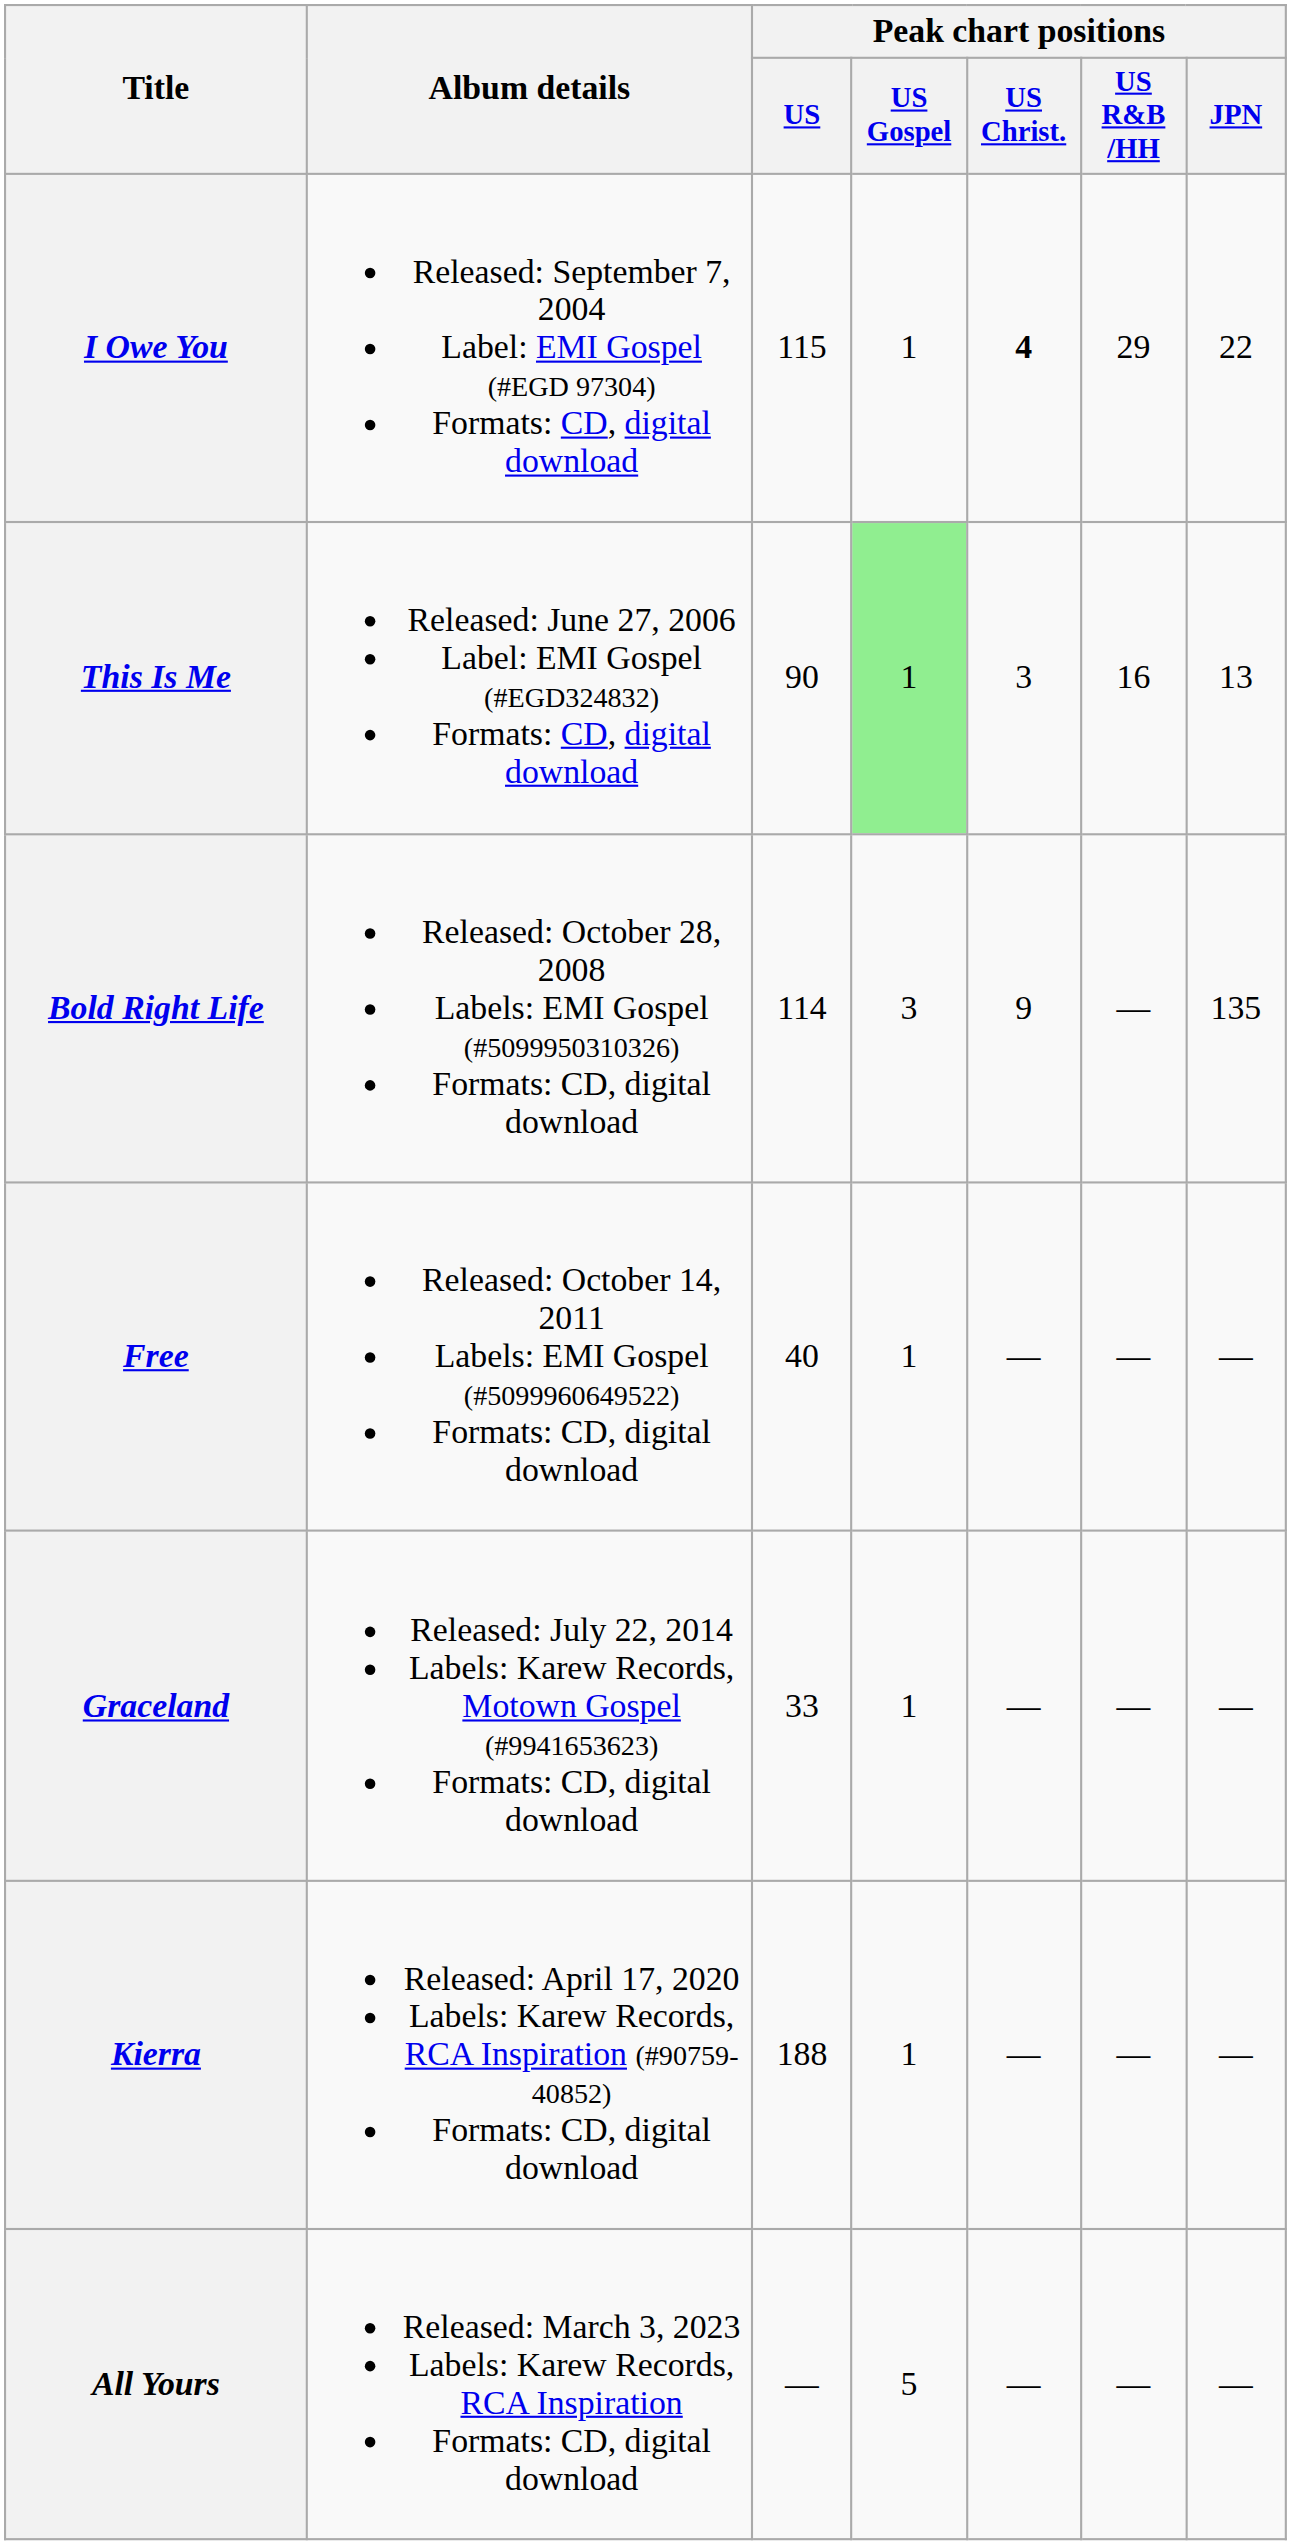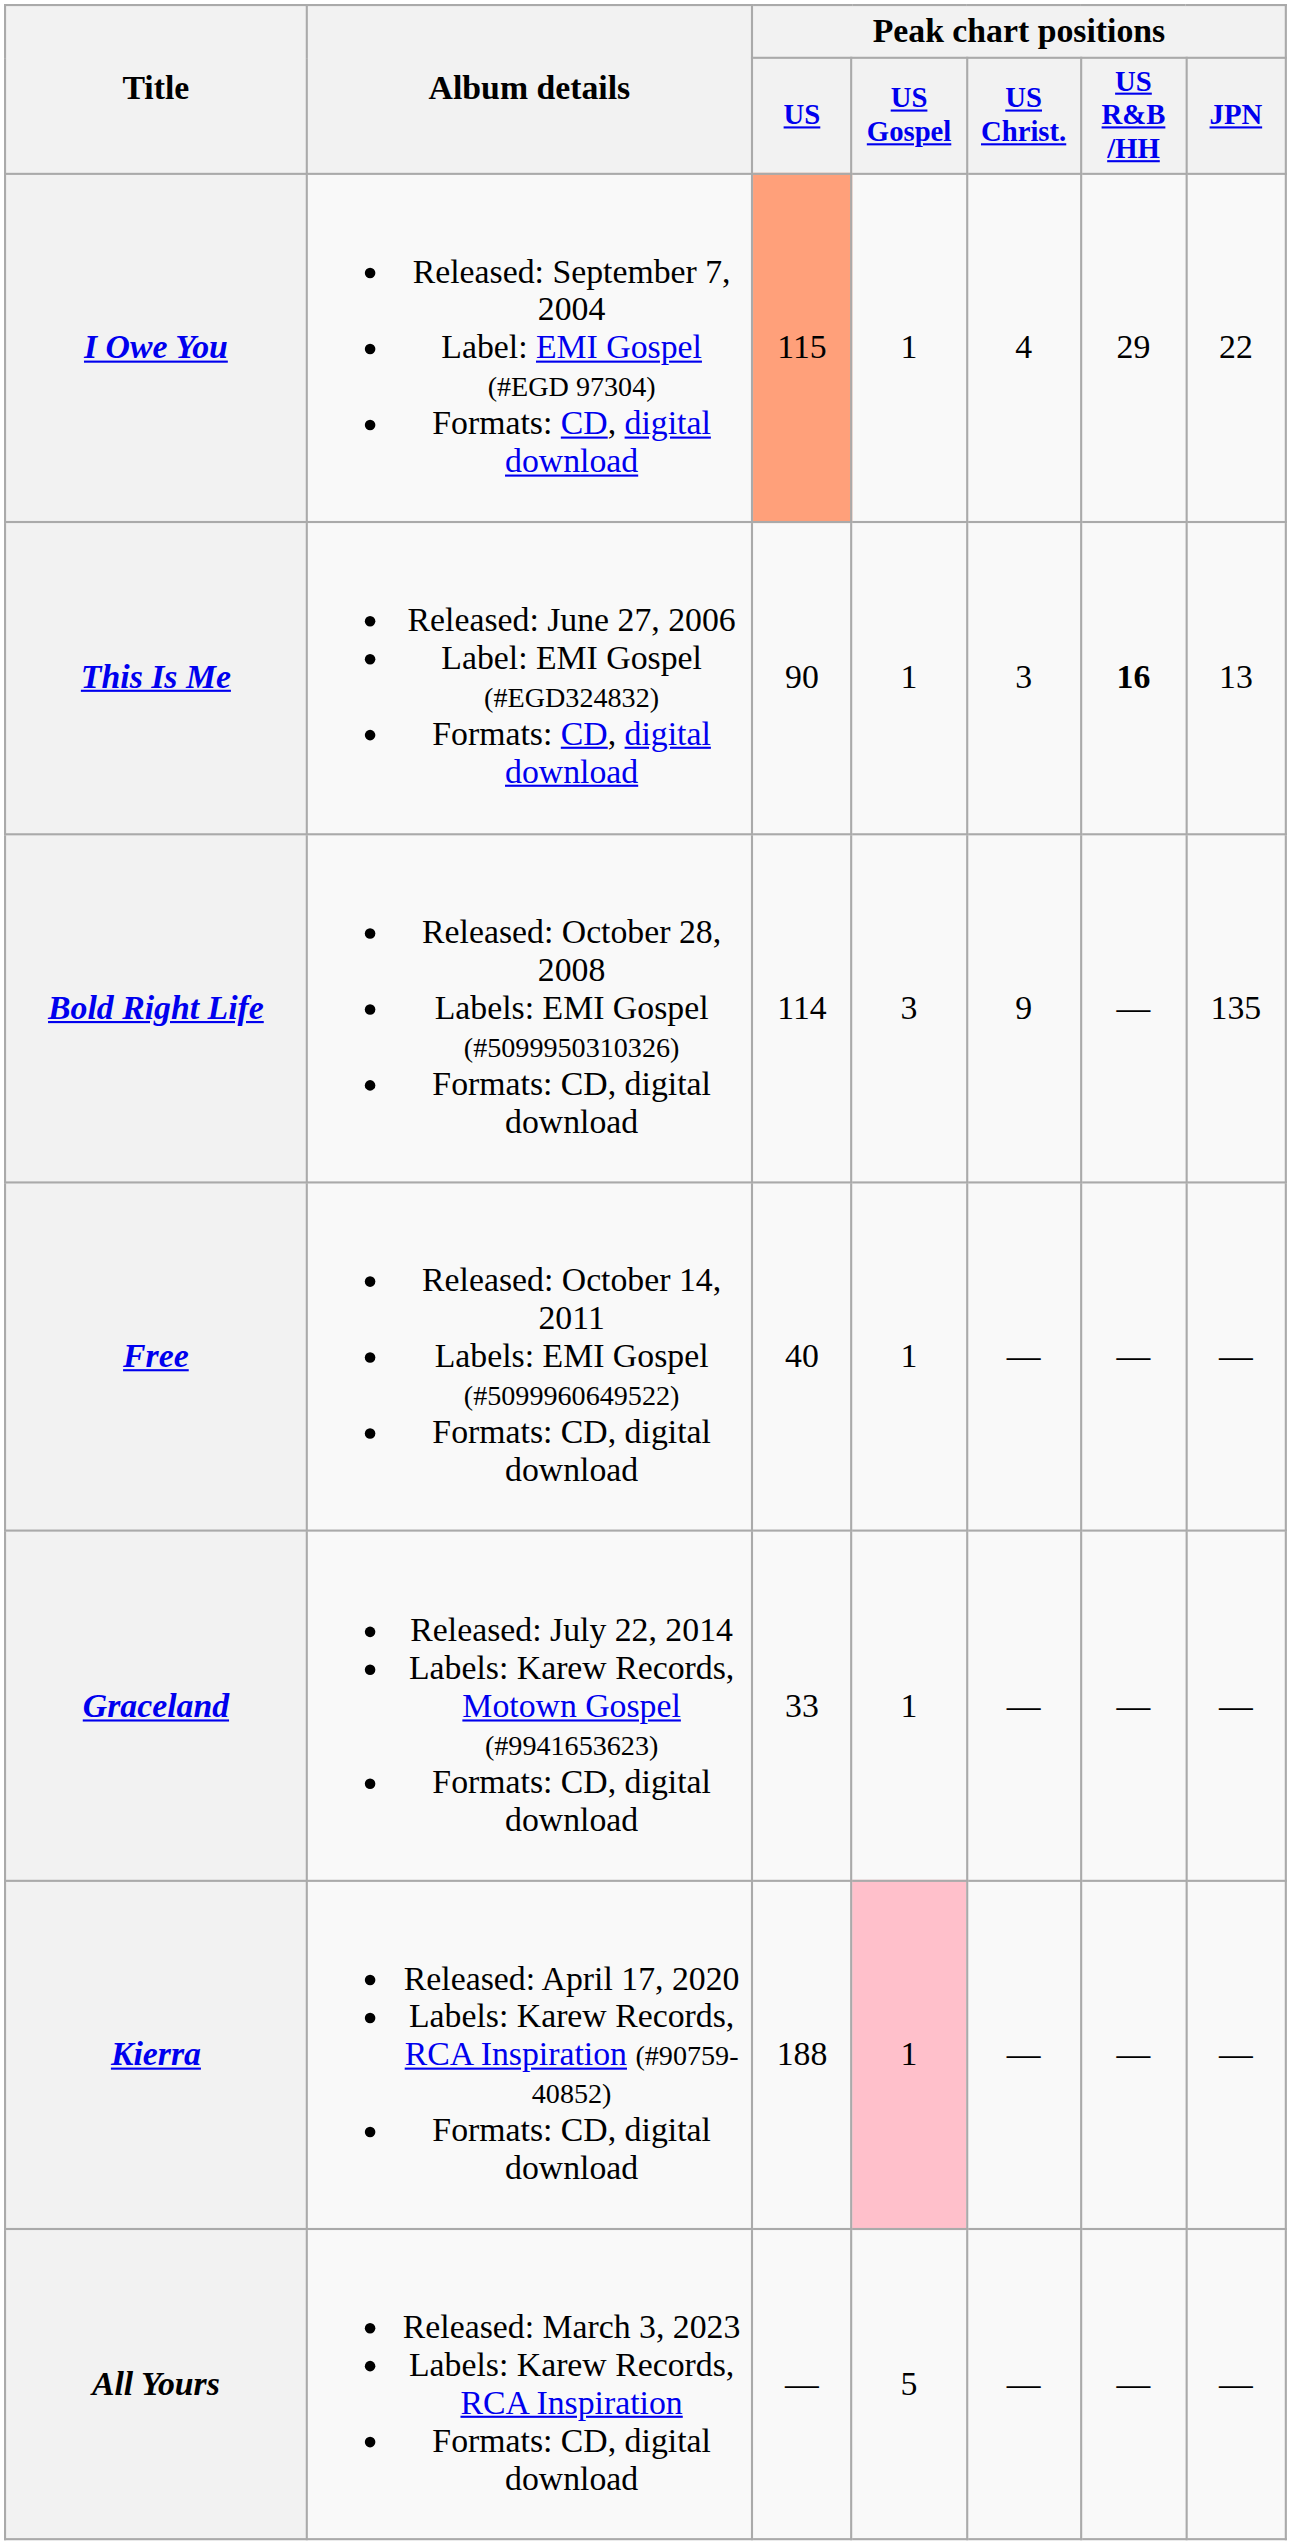(802, 347) no background -> (802, 347) lightsalmon background
(1024, 347) bold -> (1024, 347) normal
(909, 677) lightgreen background -> (909, 677) no background
(1133, 677) normal -> (1133, 677) bold
(909, 2054) no background -> (909, 2054) pink background
